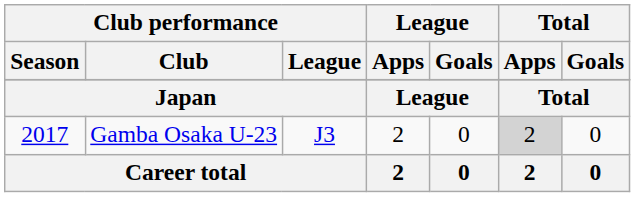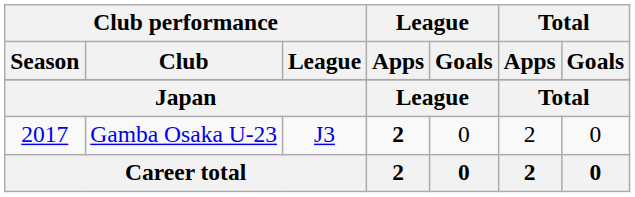(398, 135) normal -> (398, 135) bold
(530, 135) lightgrey background -> (530, 135) no background
